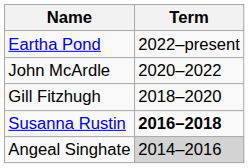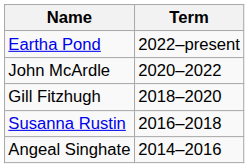(180, 123) bold -> (180, 123) normal
(180, 149) lightgrey background -> (180, 149) no background
